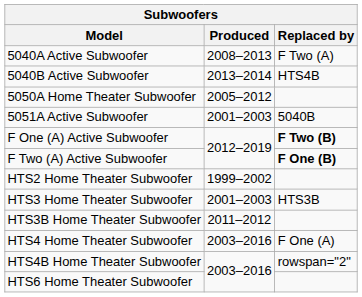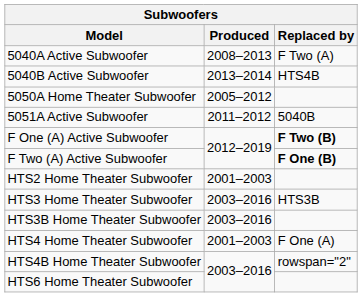(239, 117) 2001–2003 -> (239, 117) 2011–2012
(239, 179) 1999–2002 -> (239, 179) 2001–2003
(239, 199) 2001–2003 -> (239, 199) 2003–2016
(239, 220) 2011–2012 -> (239, 220) 2003–2016
(239, 240) 2003–2016 -> (239, 240) 2001–2003
